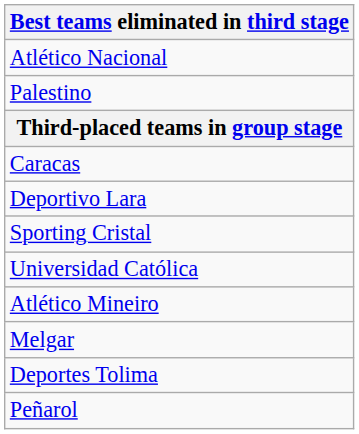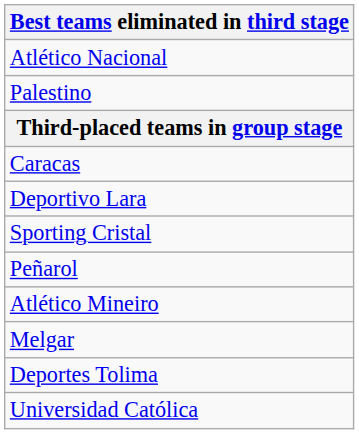(104, 269) Universidad Católica -> (44, 269) Peñarol
(44, 410) Peñarol -> (104, 410) Universidad Católica
